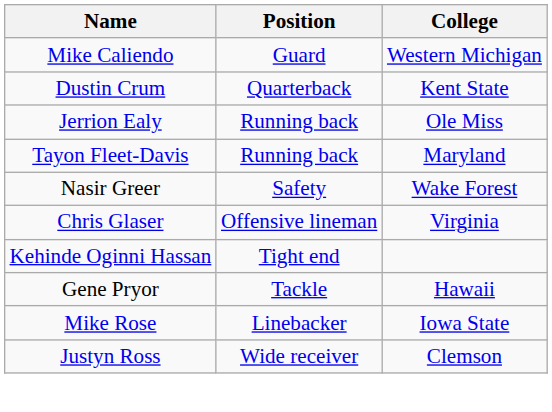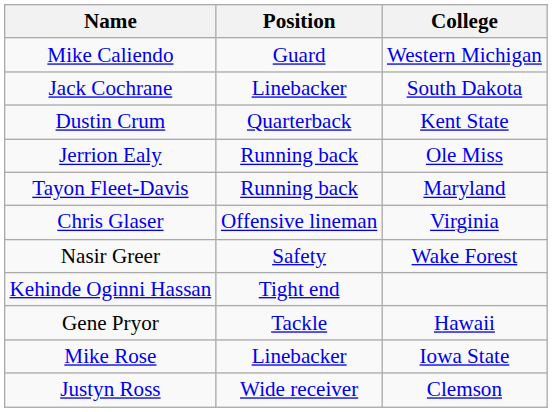+ row: (110, 88)
rows swapped: (110, 222) <-> (110, 188)
